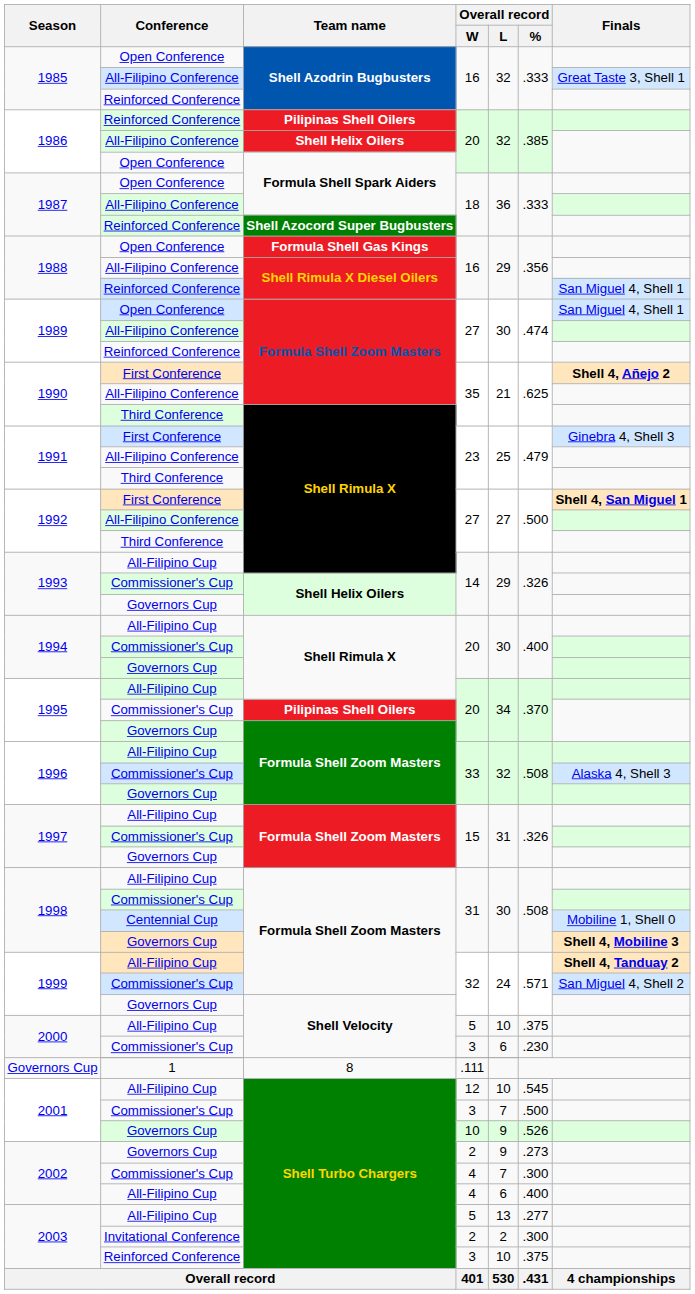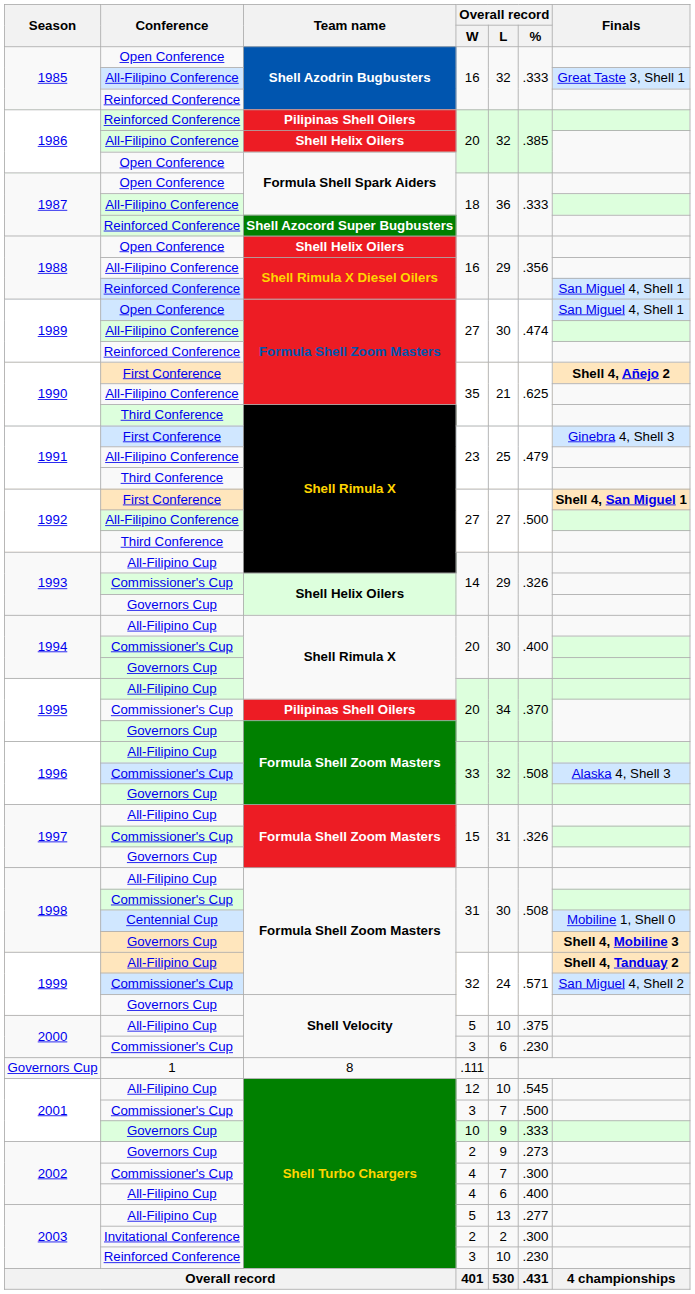(350, 246) Formula Shell Gas Kings -> (350, 246) Shell Helix Oilers
(535, 1131) .526 -> (535, 1131) .333
(535, 1257) .375 -> (535, 1257) .230
